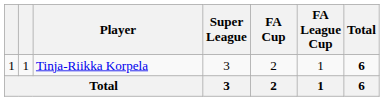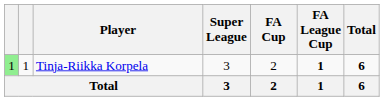(12, 65) no background -> (12, 65) lightgreen background
(321, 65) normal -> (321, 65) bold
